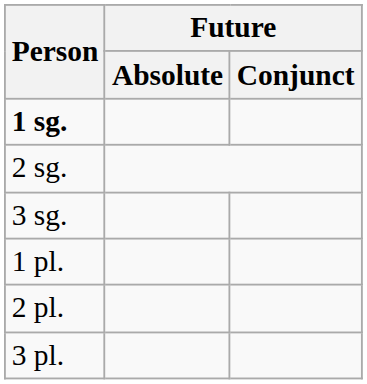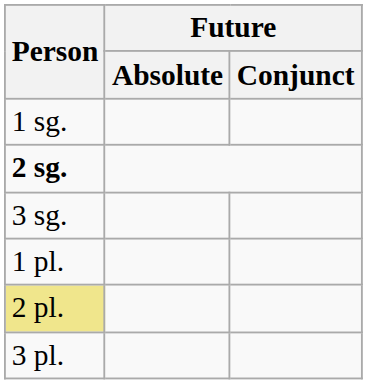(40, 121) bold -> (40, 121) normal
(40, 167) normal -> (40, 167) bold
(38, 307) no background -> (38, 307) khaki background
